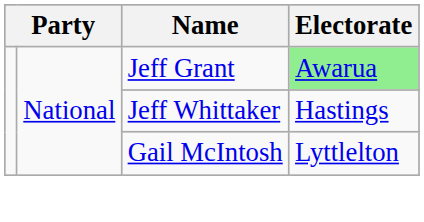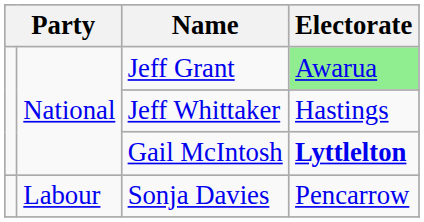(347, 152) normal -> (351, 152) bold
+ row: (199, 195)
